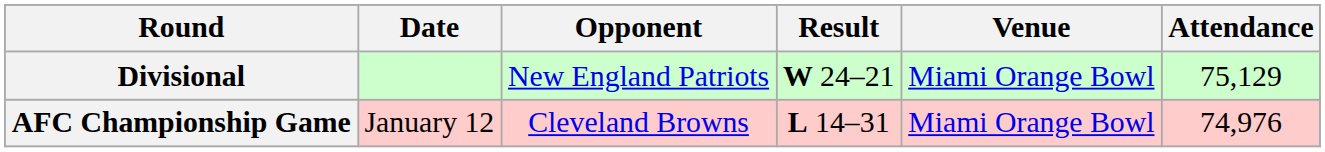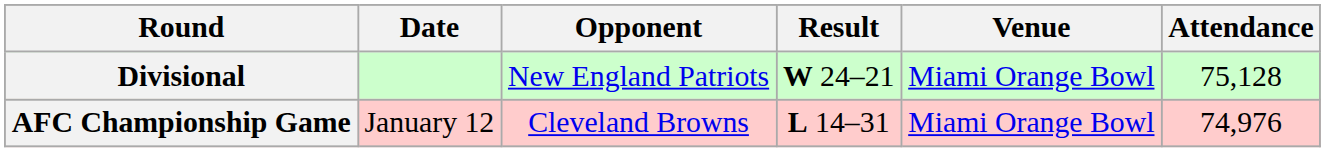(1241, 75) 75,129 -> (1241, 75) 75,128
